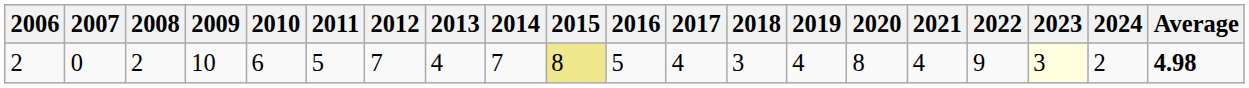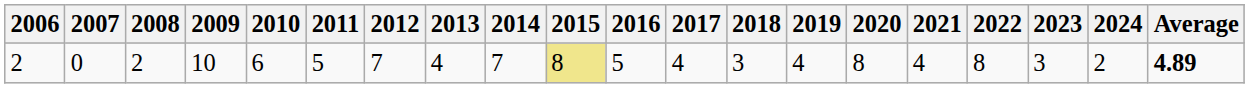(979, 62) 9 -> (979, 62) 8
(1039, 62) lightyellow background -> (1039, 62) no background
(1175, 62) 4.98 -> (1175, 62) 4.89
